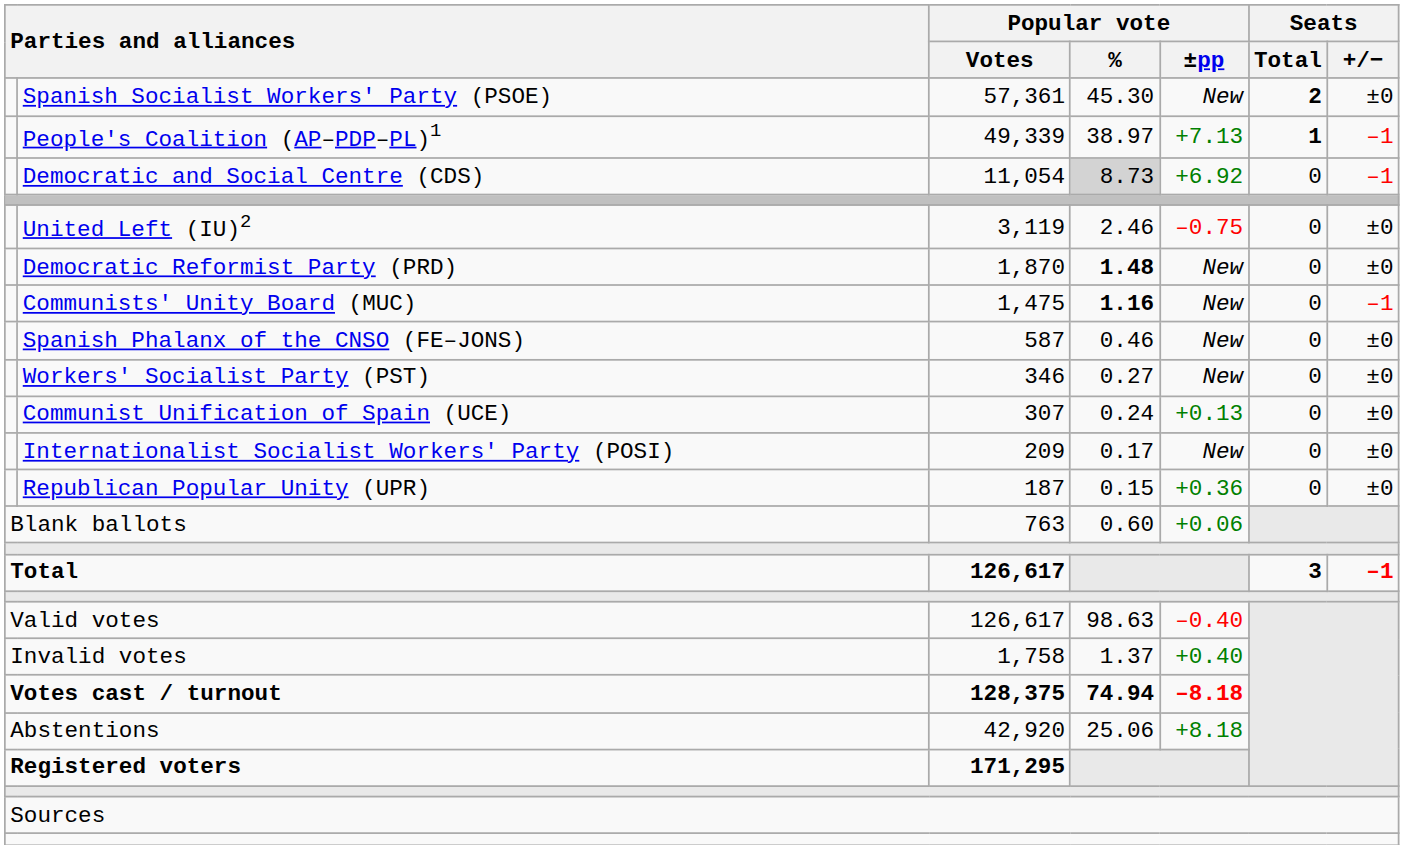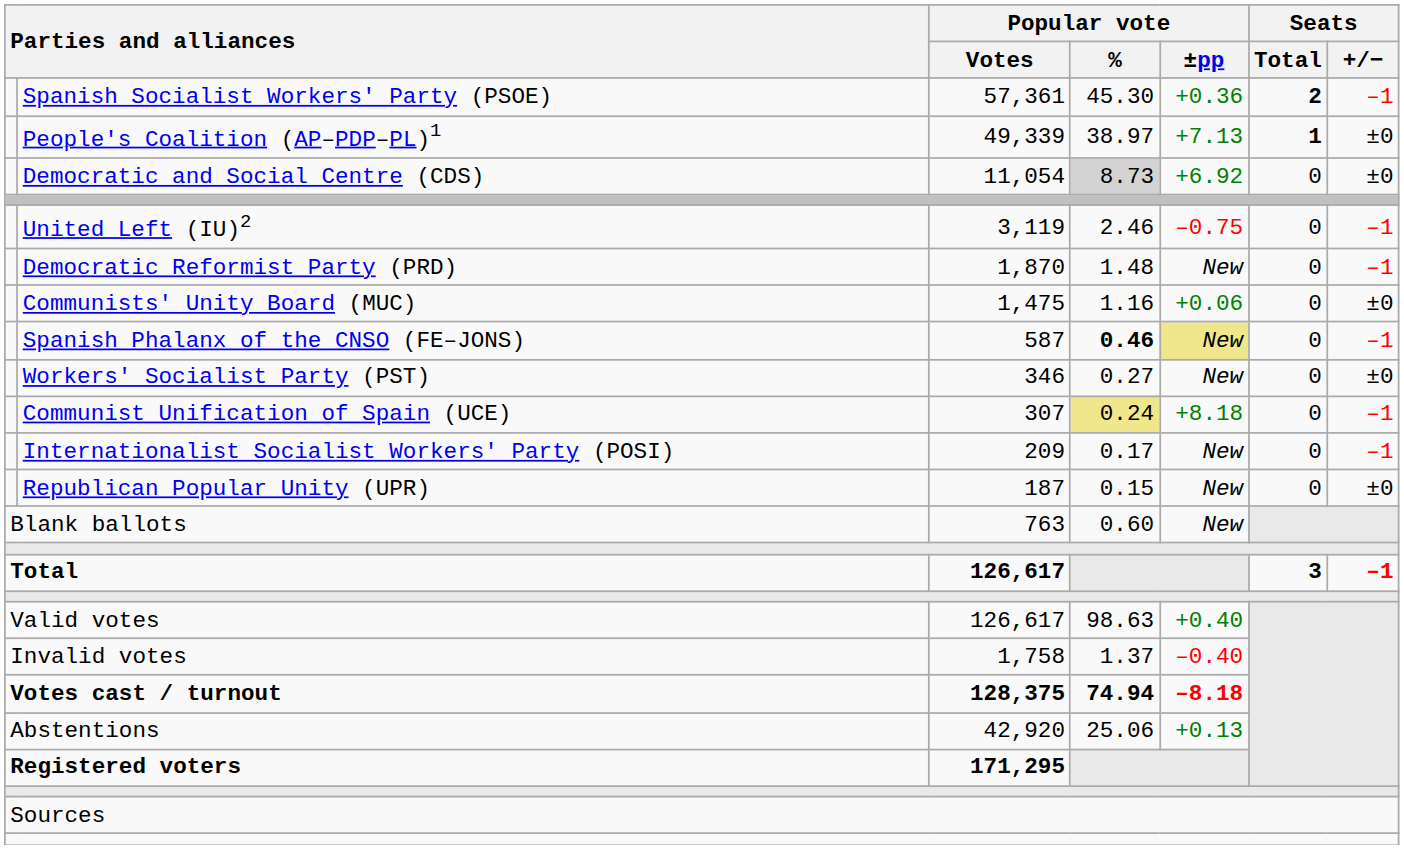(1223, 97) New -> (1209, 97) +0.36
(1380, 97) ±0 -> (1380, 97) –1
(1380, 137) –1 -> (1380, 137) ±0
(1380, 177) –1 -> (1380, 177) ±0
(1380, 227) ±0 -> (1380, 227) –1
(1127, 267) bold -> (1127, 267) normal
(1380, 267) ±0 -> (1380, 267) –1
(1127, 304) bold -> (1127, 304) normal
(1223, 304) New -> (1209, 304) +0.06
(1380, 304) –1 -> (1380, 304) ±0
(1127, 341) normal -> (1127, 341) bold
(1223, 341) no background -> (1223, 341) khaki background
(1380, 341) ±0 -> (1380, 341) –1
(1127, 414) no background -> (1127, 414) khaki background
(1209, 414) +0.13 -> (1209, 414) +8.18
(1380, 414) ±0 -> (1380, 414) –1
(1380, 451) ±0 -> (1380, 451) –1
(1209, 488) +0.36 -> (1223, 488) New
(1209, 525) +0.06 -> (1223, 525) New
(1209, 620) –0.40 -> (1209, 620) +0.40
(1209, 657) +0.40 -> (1209, 657) –0.40
(1209, 731) +8.18 -> (1209, 731) +0.13
